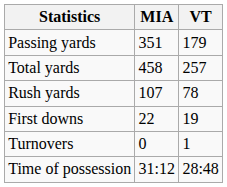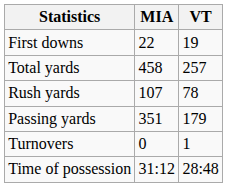rows swapped: (46, 118) <-> (52, 42)
